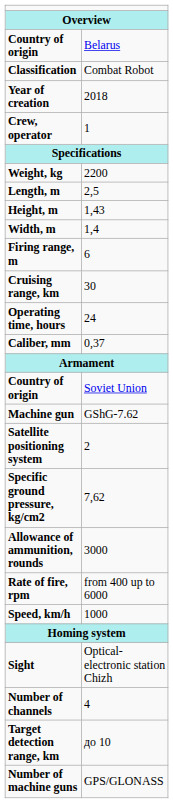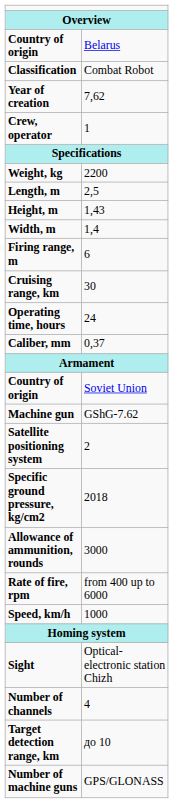(96, 96) 2018 -> (94, 96) 7,62
(94, 498) 7,62 -> (96, 498) 2018
